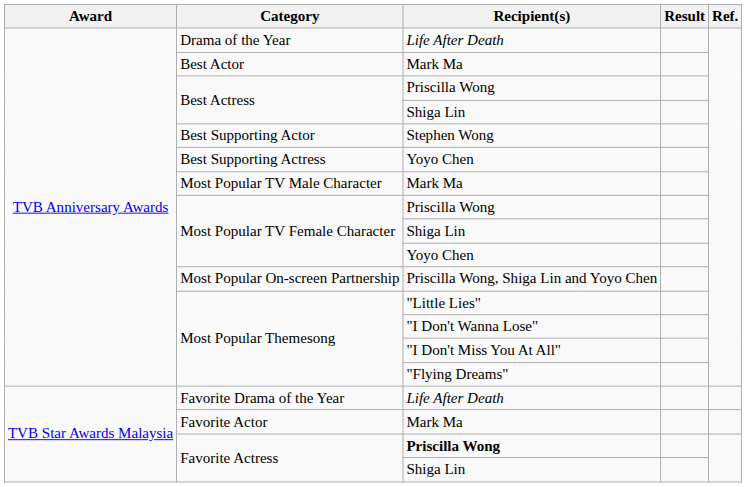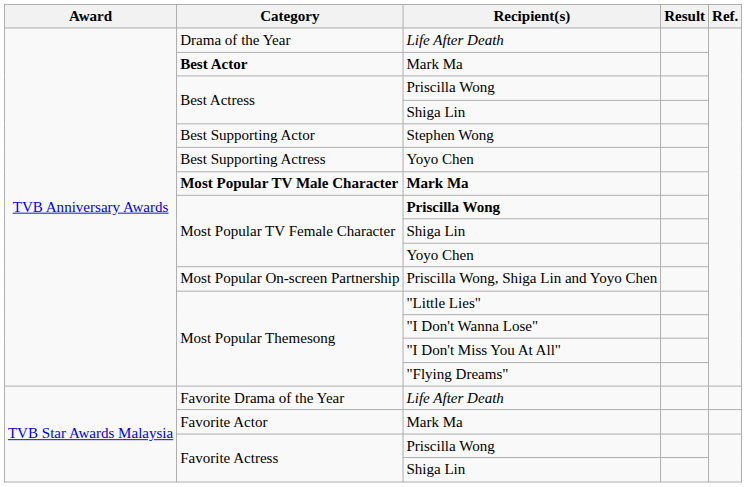(212, 64) normal -> (214, 64) bold
(281, 183) normal -> (289, 183) bold
(435, 183) normal -> (438, 183) bold
(451, 207) normal -> (453, 207) bold
(453, 445) bold -> (451, 445) normal
